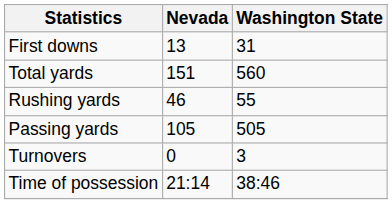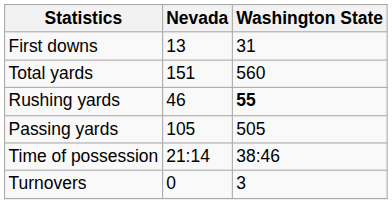(246, 101) normal -> (246, 101) bold
rows swapped: (47, 156) <-> (83, 184)
